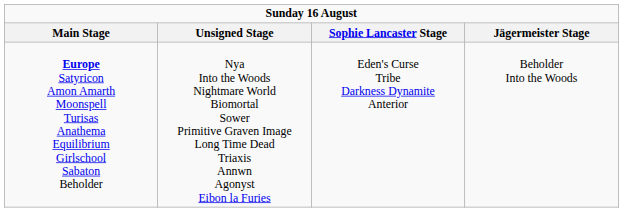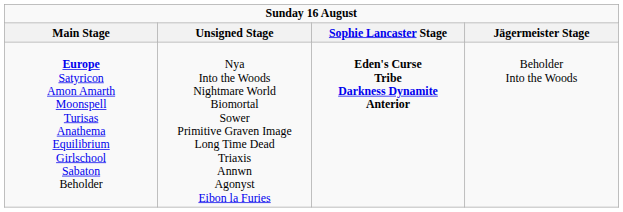(388, 84) normal -> (388, 84) bold
